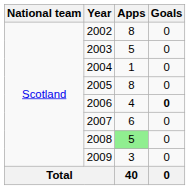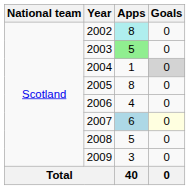(131, 31) no background -> (131, 31) paleturquoise background
(131, 49) no background -> (131, 49) lightgreen background
(167, 67) no background -> (167, 67) lightgrey background
(167, 103) bold -> (167, 103) normal
(131, 121) no background -> (131, 121) lightblue background
(167, 121) no background -> (167, 121) lightyellow background
(131, 139) lightgreen background -> (131, 139) no background
